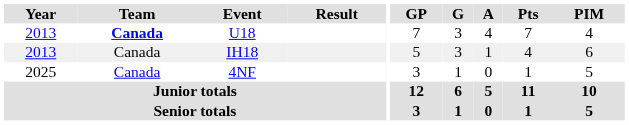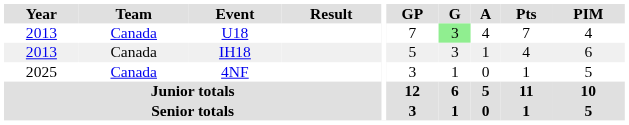(137, 33) bold -> (134, 33) normal
(458, 33) no background -> (455, 33) lightgreen background
